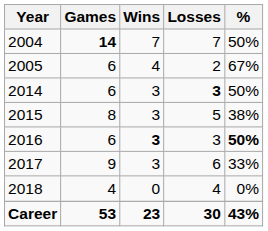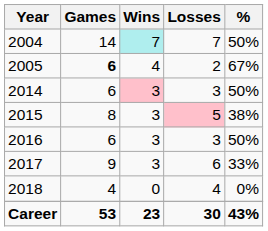(107, 42) bold -> (107, 42) normal
(156, 42) no background -> (156, 42) paleturquoise background
(112, 66) normal -> (112, 66) bold
(156, 91) no background -> (156, 91) pink background
(216, 91) bold -> (216, 91) normal
(216, 115) no background -> (216, 115) pink background
(156, 140) bold -> (156, 140) normal
(243, 140) bold -> (243, 140) normal
